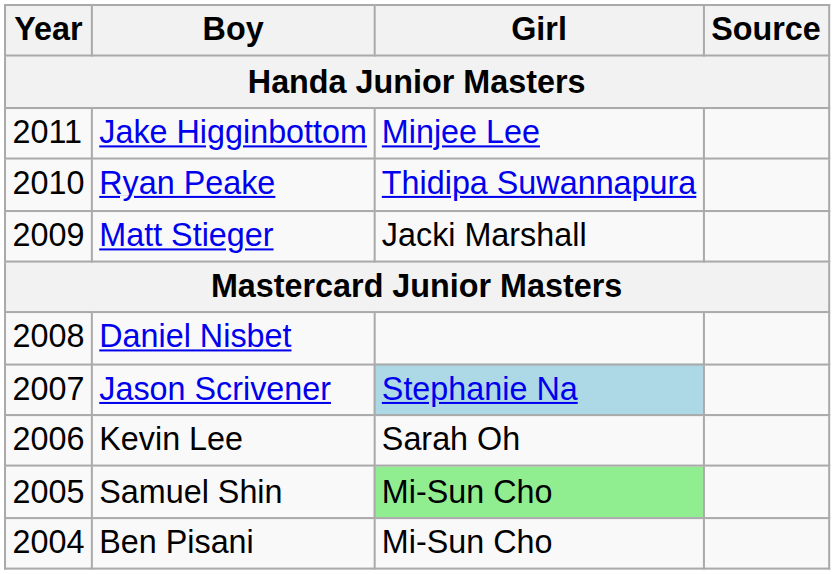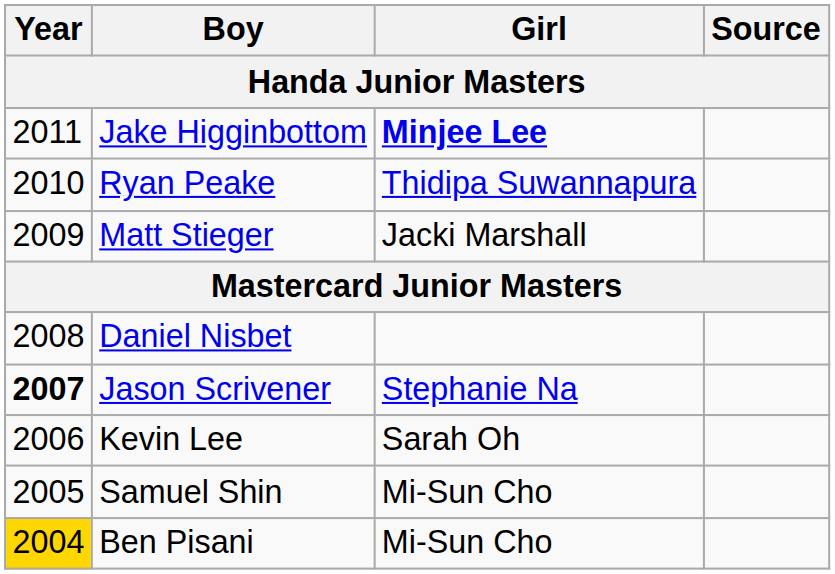(461, 132) normal -> (464, 132) bold
(48, 388) normal -> (48, 388) bold
(480, 388) lightblue background -> (480, 388) no background
(467, 491) lightgreen background -> (467, 491) no background
(48, 542) no background -> (48, 542) gold background
